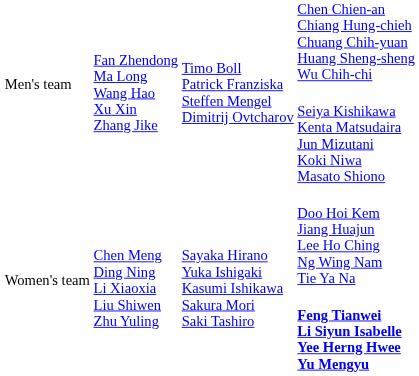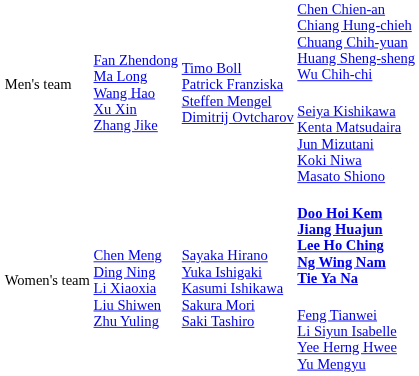(340, 245) normal -> (342, 245) bold
(350, 339) bold -> (347, 339) normal
